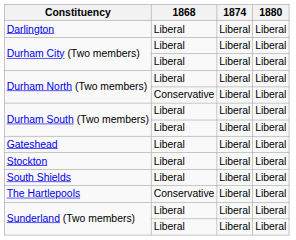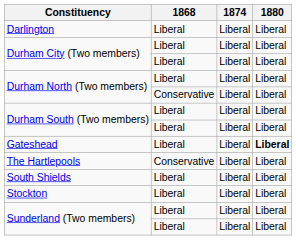(271, 144) normal -> (272, 144) bold
rows swapped: (43, 194) <-> (27, 161)
